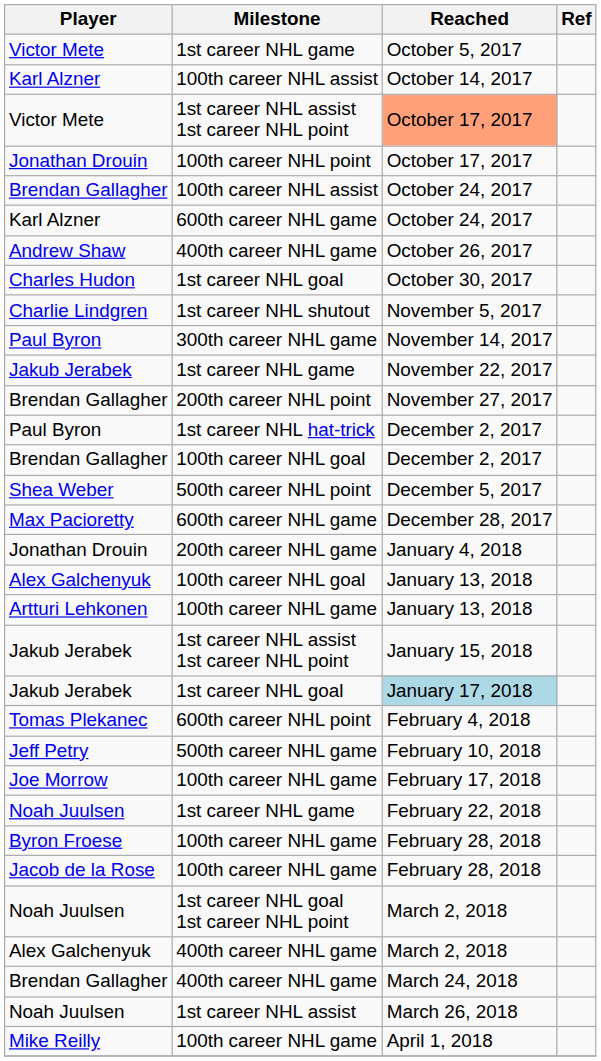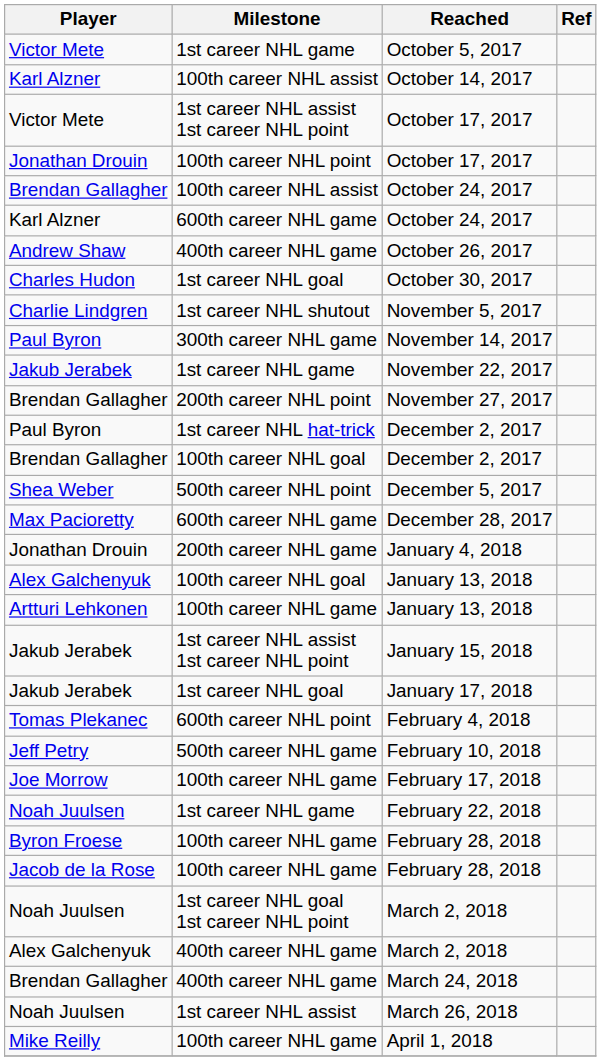(460, 119) lightsalmon background -> (460, 119) no background
(460, 690) lightblue background -> (460, 690) no background
